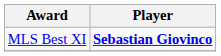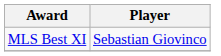(153, 39) bold -> (150, 39) normal
